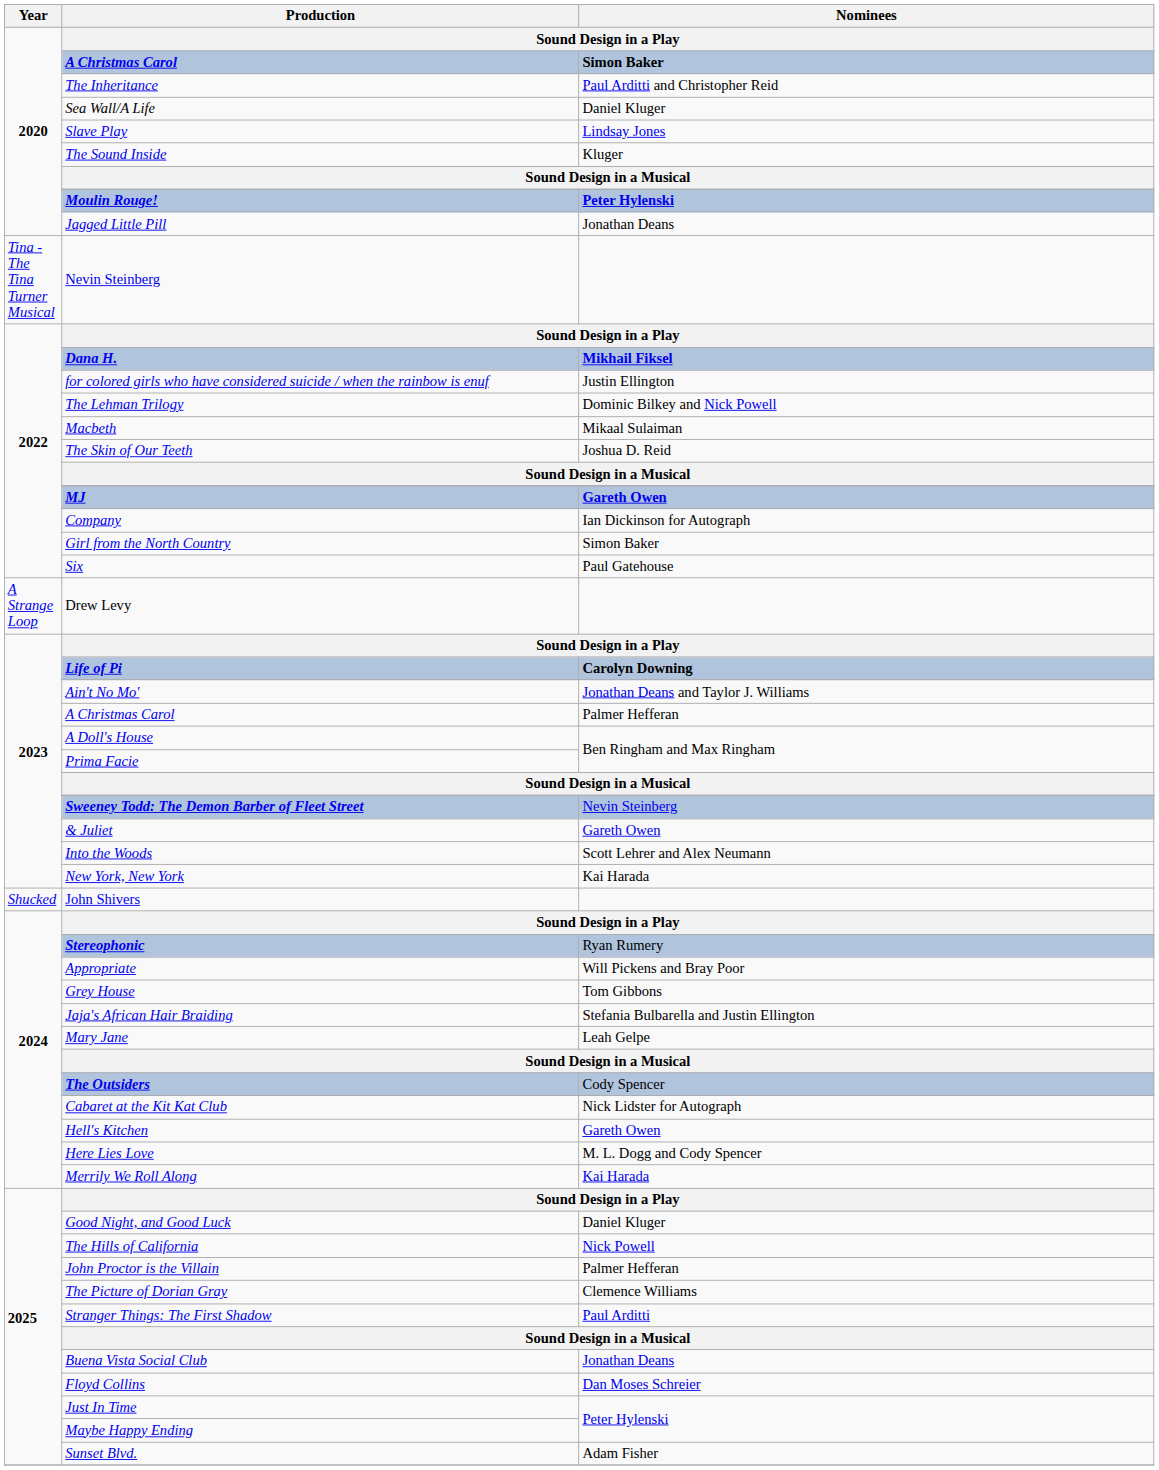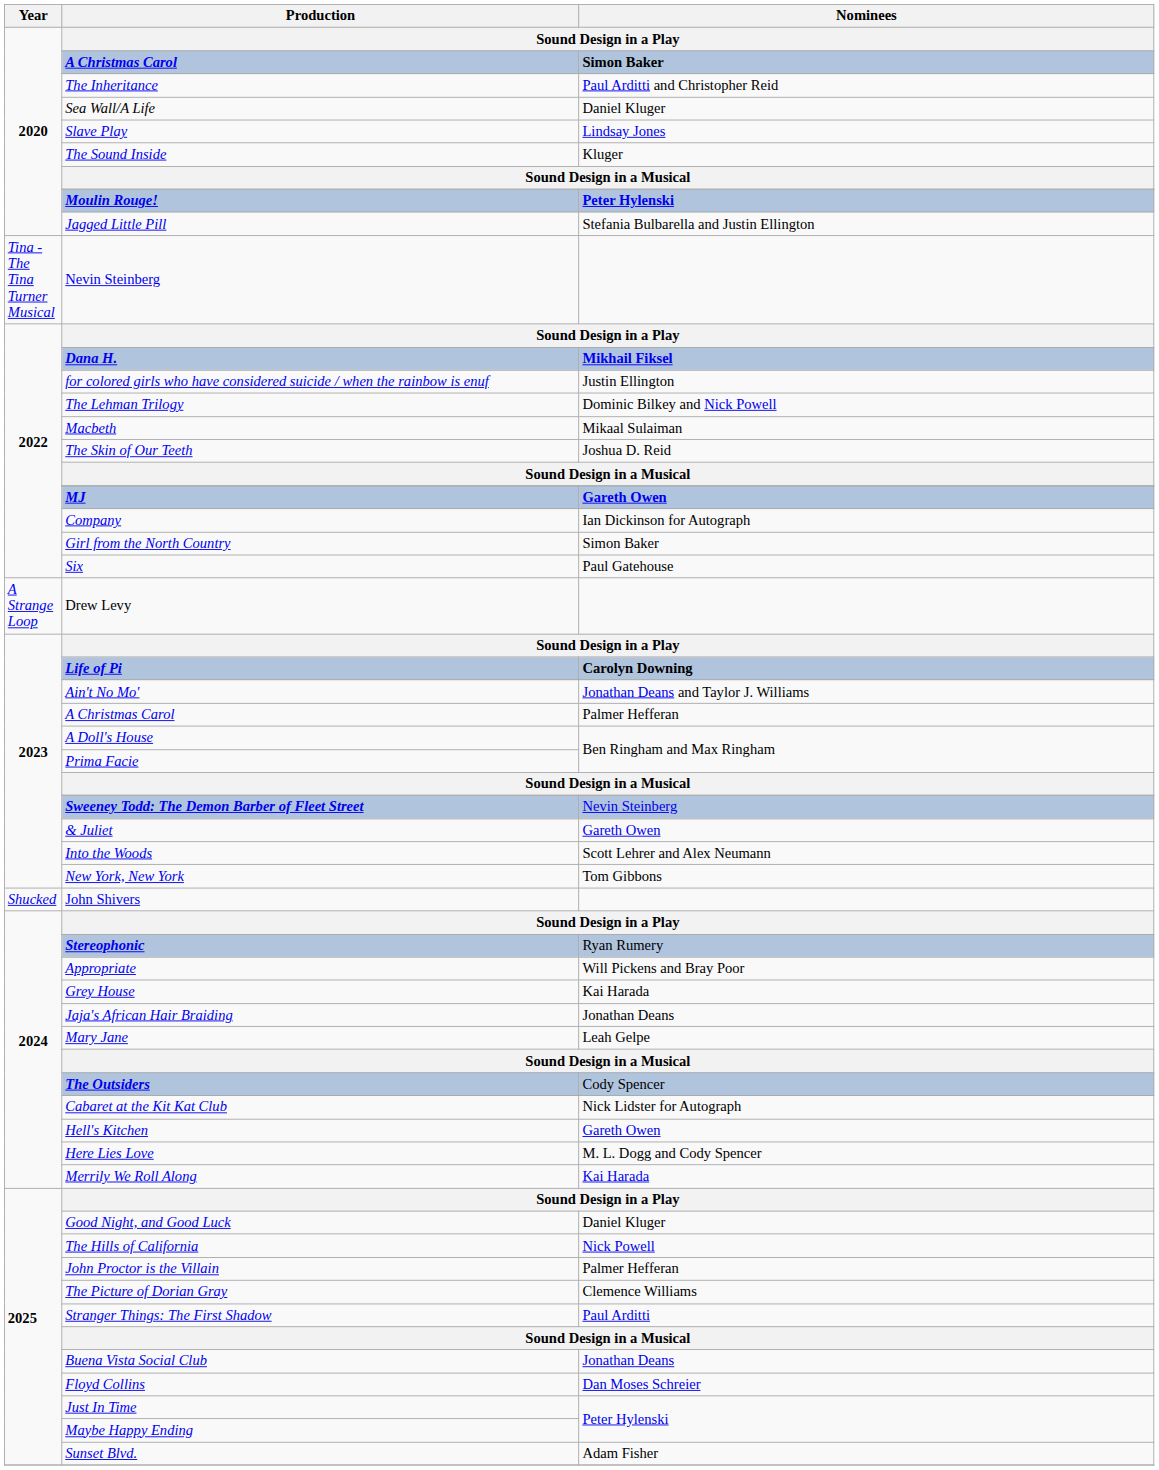(628, 223) Jonathan Deans -> (699, 223) Stefania Bulbarella and Justin Ellington
(616, 876) Kai Harada -> (622, 876) Tom Gibbons
(622, 991) Tom Gibbons -> (616, 991) Kai Harada
(699, 1014) Stefania Bulbarella and Justin Ellington -> (628, 1014) Jonathan Deans
